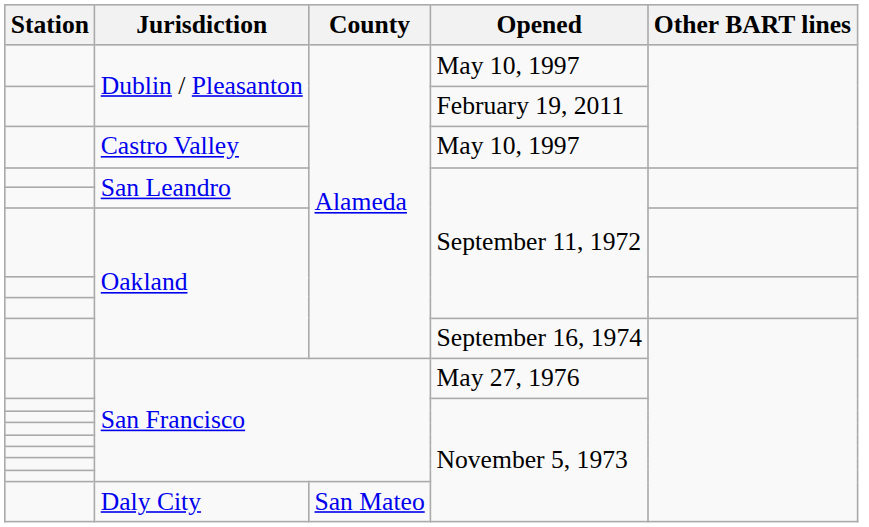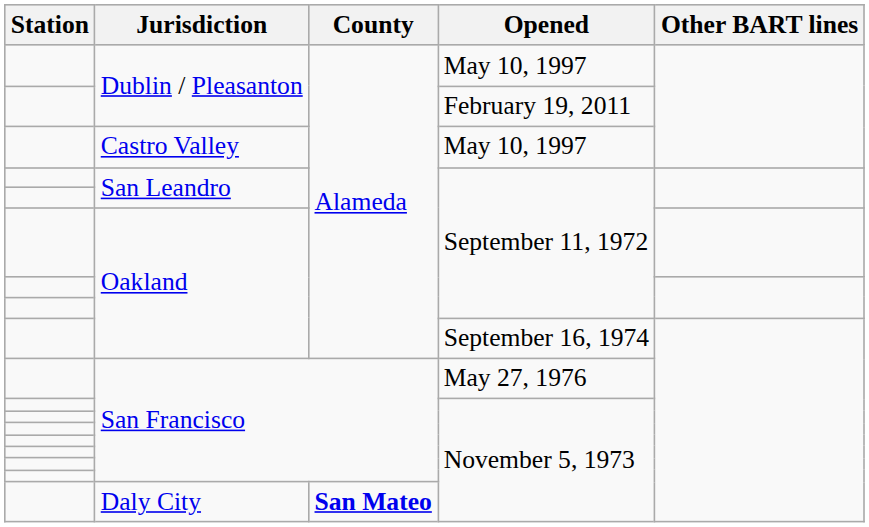(370, 501) normal -> (373, 501) bold
